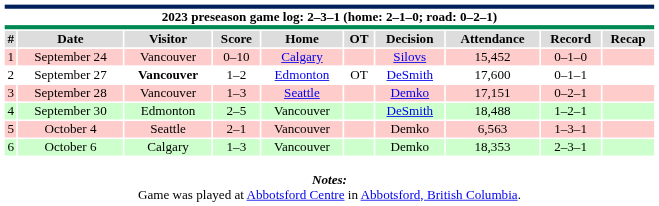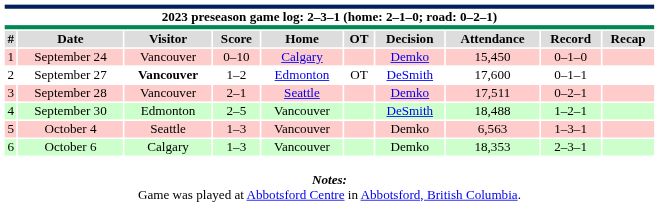(410, 57) Silovs -> (410, 57) Demko
(492, 57) 15,452 -> (492, 57) 15,450
(236, 93) 1–3 -> (236, 93) 2–1
(492, 93) 17,151 -> (492, 93) 17,511
(236, 129) 2–1 -> (236, 129) 1–3
